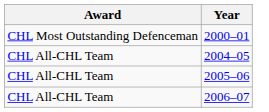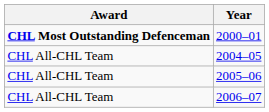(103, 35) normal -> (109, 35) bold
